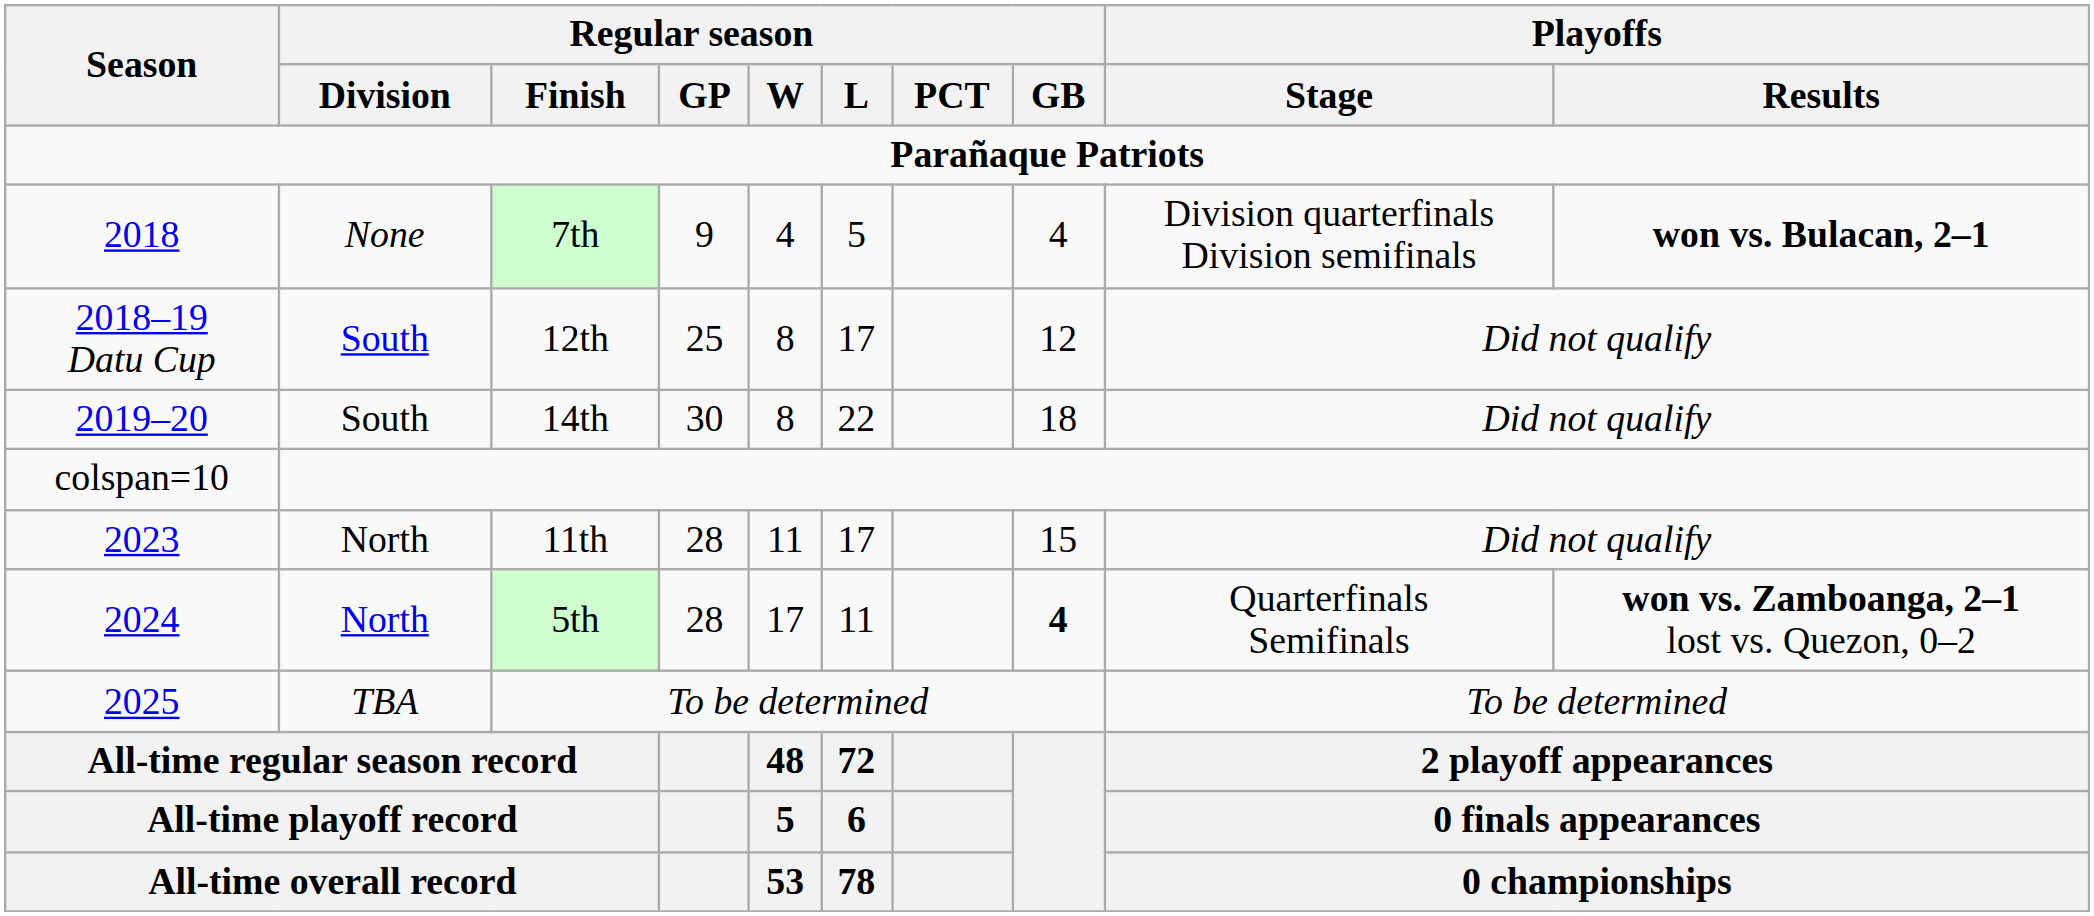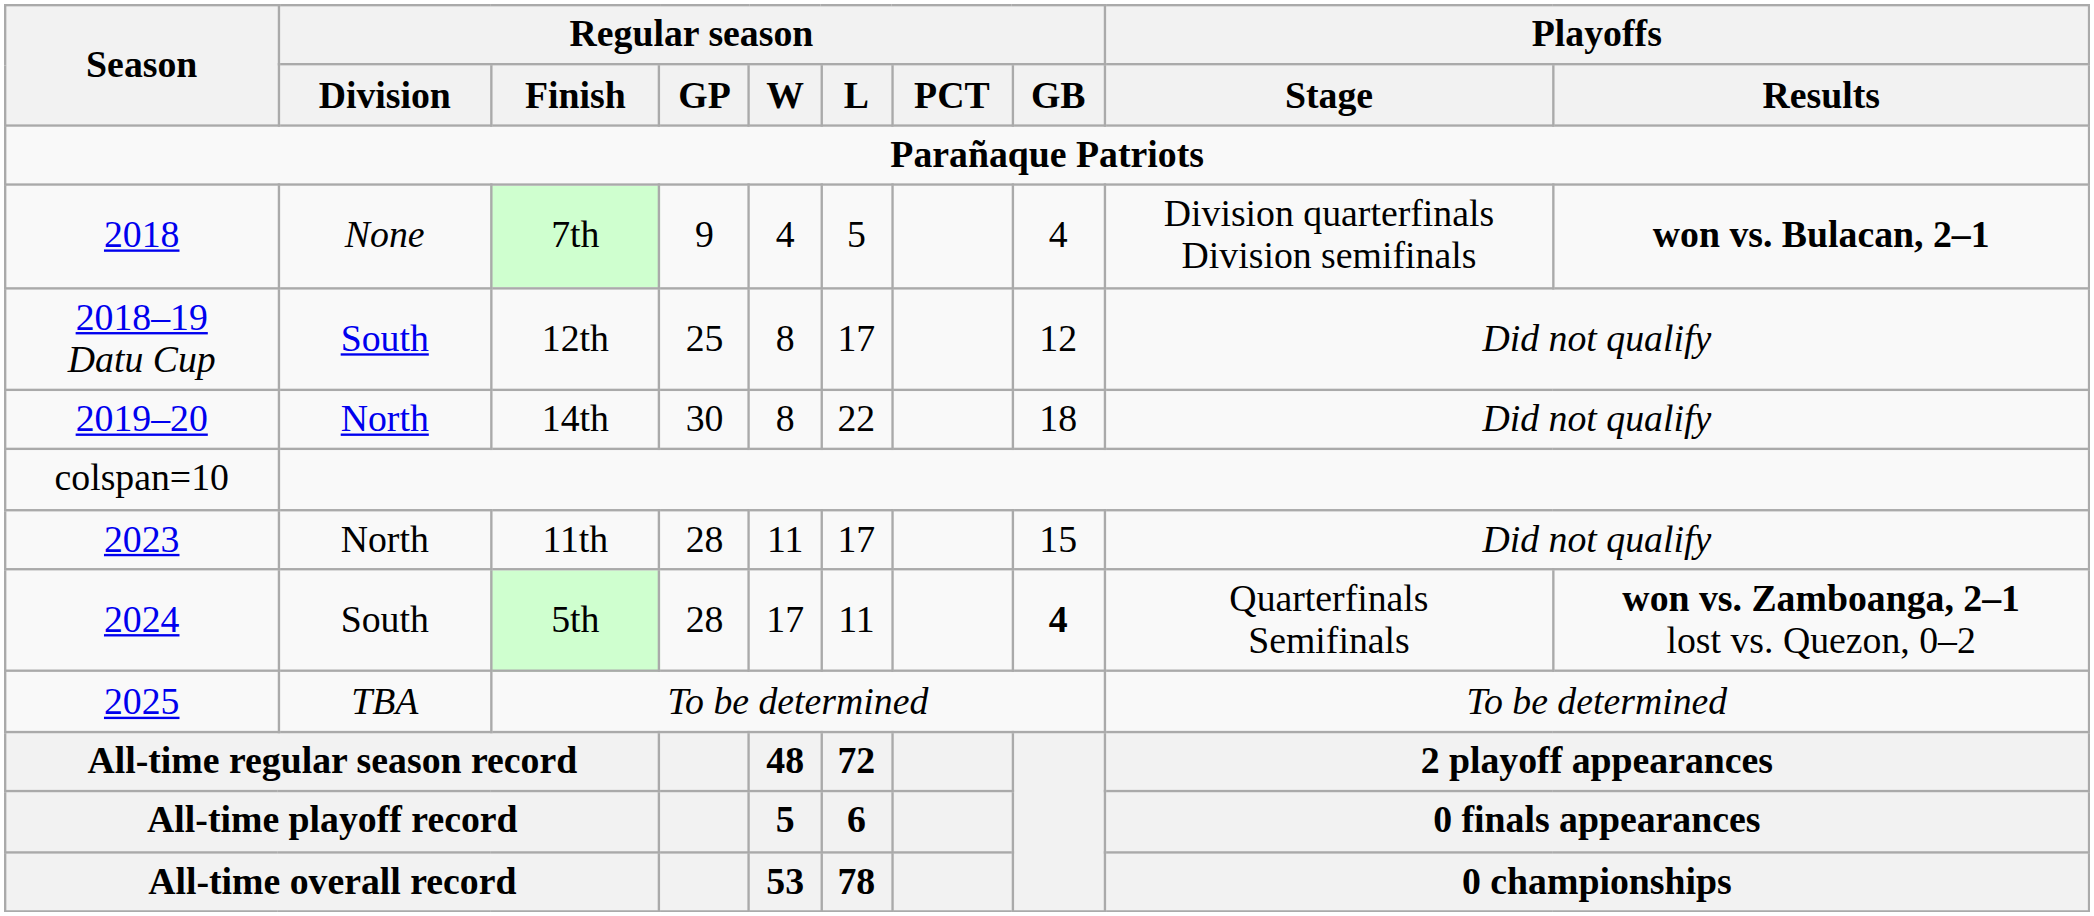(385, 418) South -> (385, 418) North
(385, 619) North -> (385, 619) South
